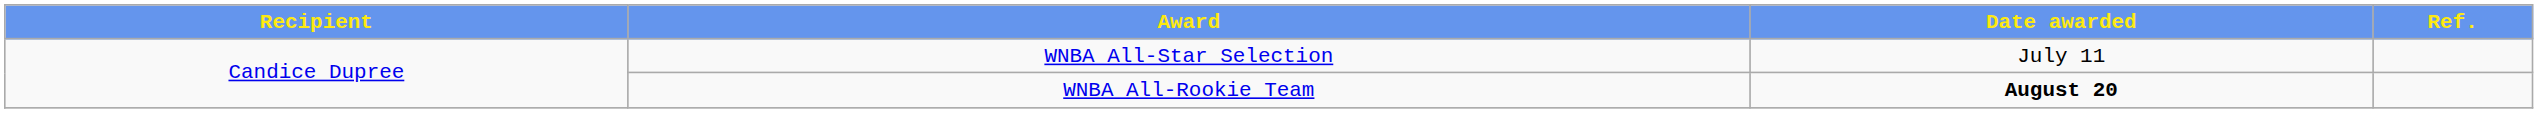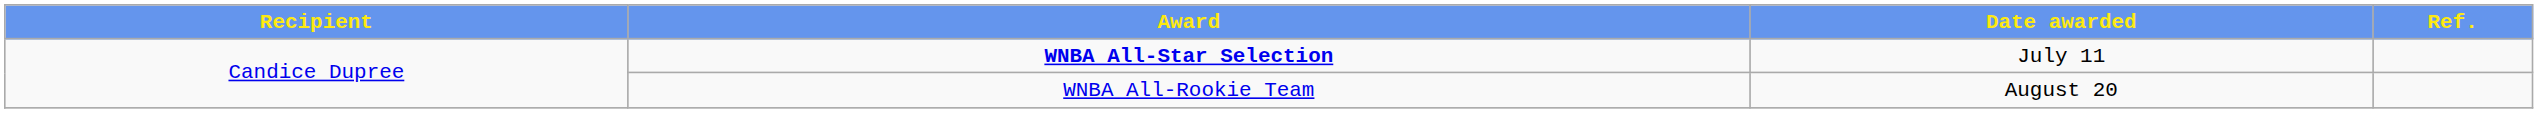(1189, 56) normal -> (1189, 56) bold
(2061, 90) bold -> (2061, 90) normal
